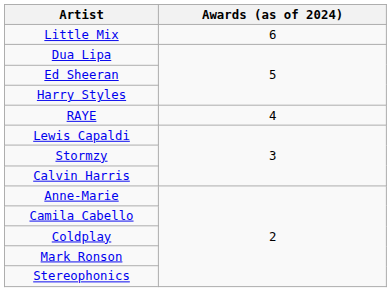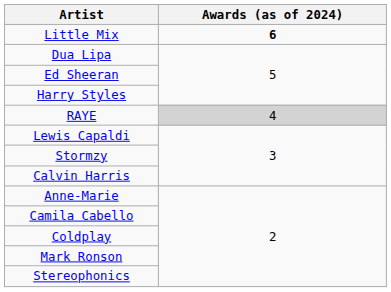(273, 35) normal -> (273, 35) bold
(273, 115) no background -> (273, 115) lightgrey background
